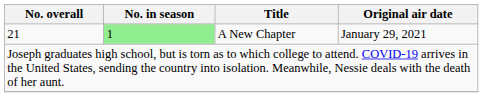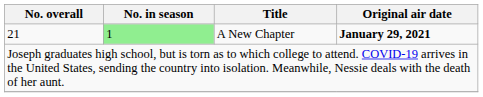(384, 34) normal -> (385, 34) bold
